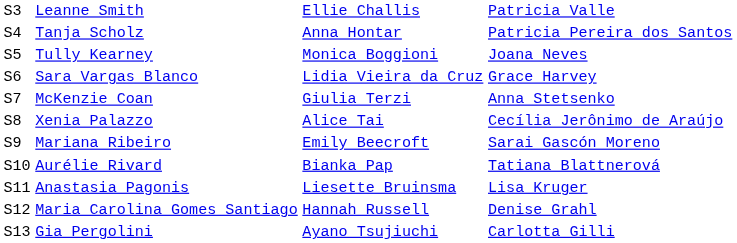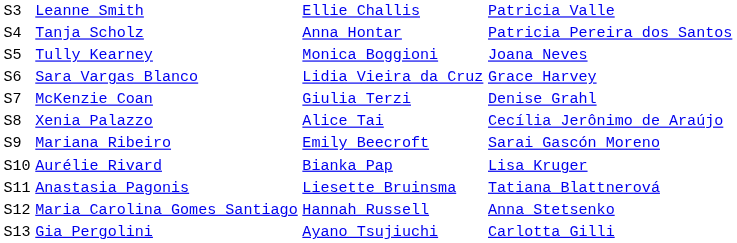(551, 99) Anna Stetsenko -> (542, 99) Denise Grahl
(574, 165) Tatiana Blattnerová -> (538, 165) Lisa Kruger
(538, 187) Lisa Kruger -> (574, 187) Tatiana Blattnerová
(542, 210) Denise Grahl -> (551, 210) Anna Stetsenko
